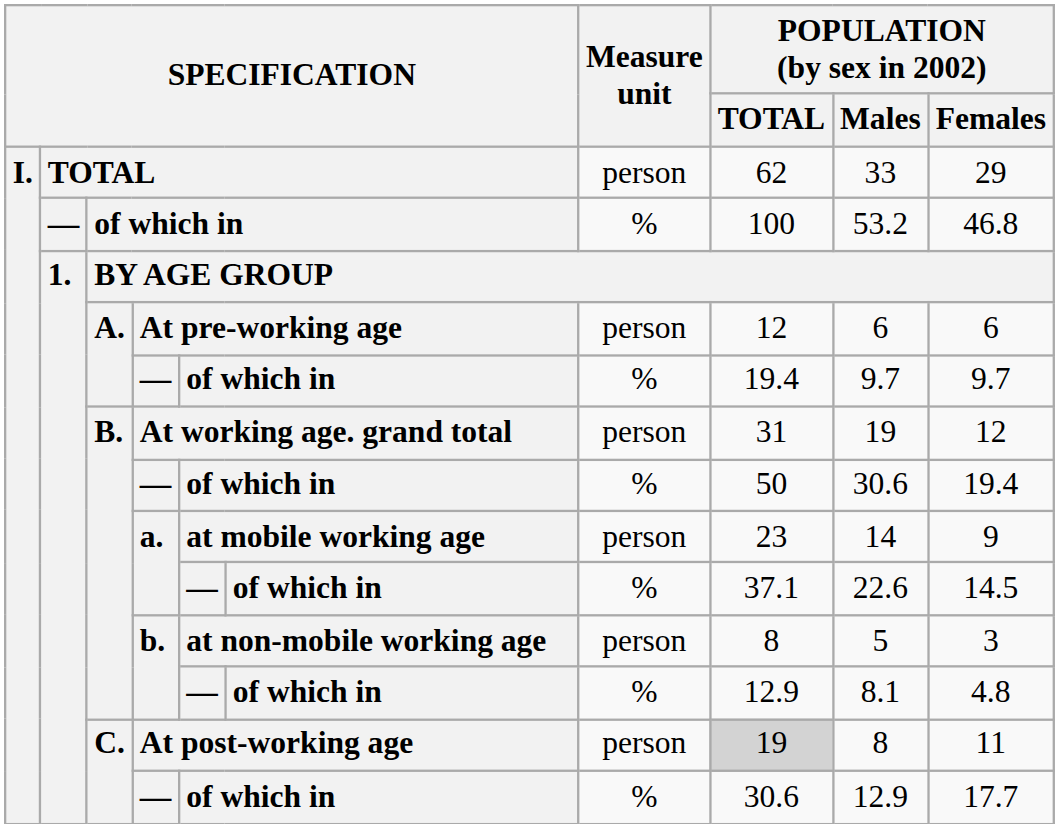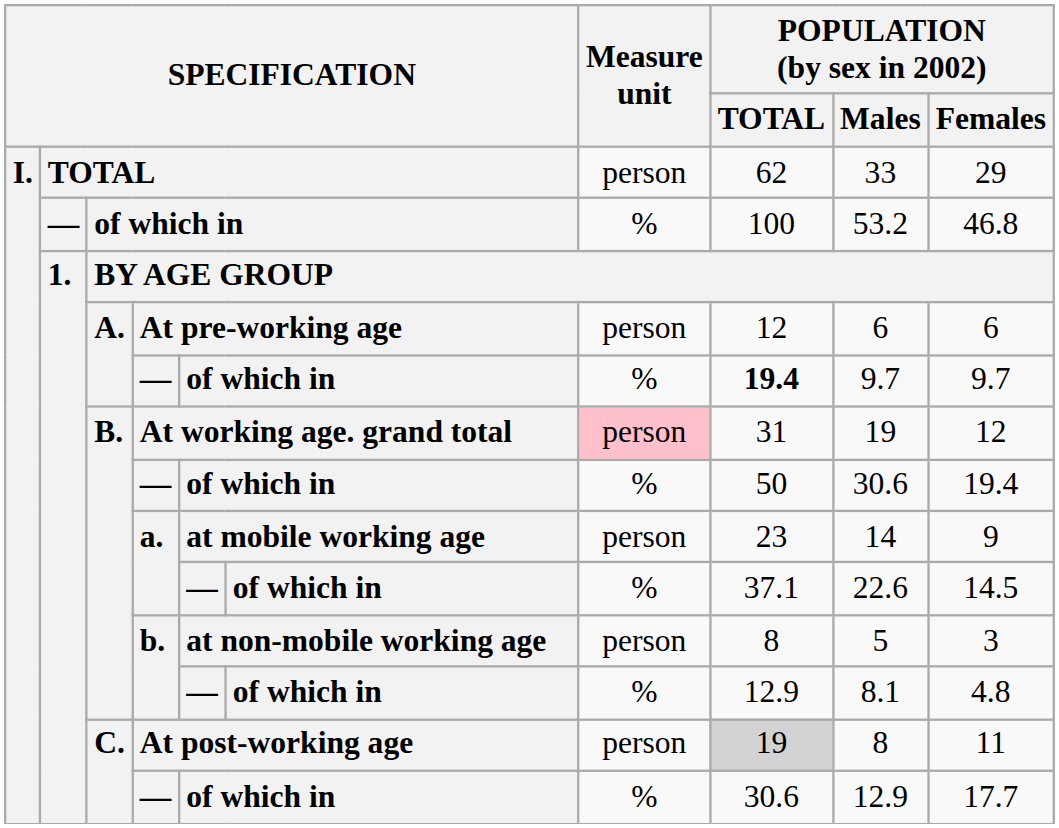(771, 379) normal -> (771, 379) bold
(644, 431) no background -> (644, 431) pink background
